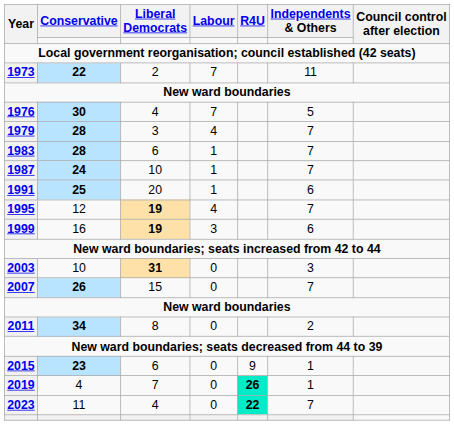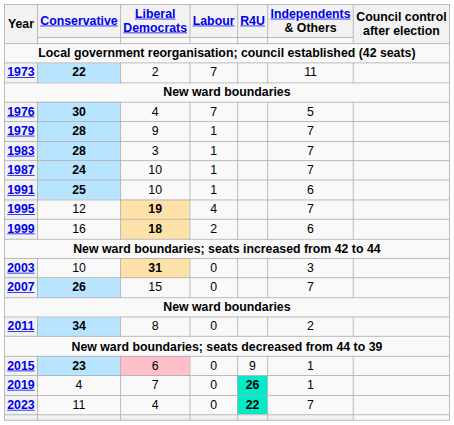(155, 131) 3 -> (155, 131) 9
(214, 131) 4 -> (214, 131) 1
(155, 151) 6 -> (155, 151) 3
(155, 190) 20 -> (155, 190) 10
(155, 229) 19 -> (155, 229) 18
(214, 229) 3 -> (214, 229) 2
(155, 365) no background -> (155, 365) pink background
